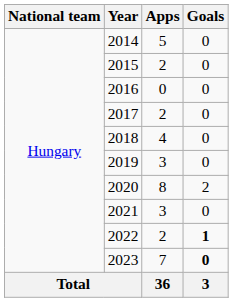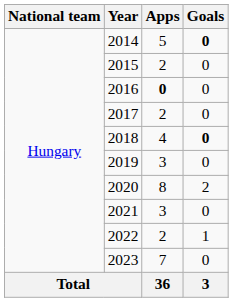(205, 41) normal -> (205, 41) bold
(163, 89) normal -> (163, 89) bold
(205, 138) normal -> (205, 138) bold
(205, 235) bold -> (205, 235) normal
(205, 260) bold -> (205, 260) normal
